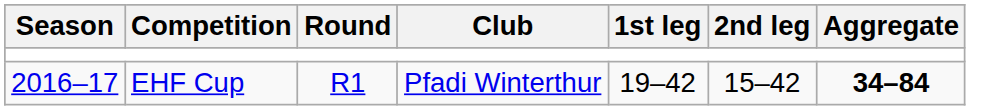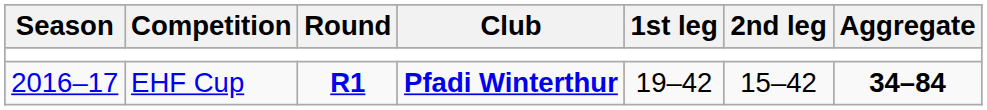(348, 82) normal -> (348, 82) bold
(503, 82) normal -> (511, 82) bold
